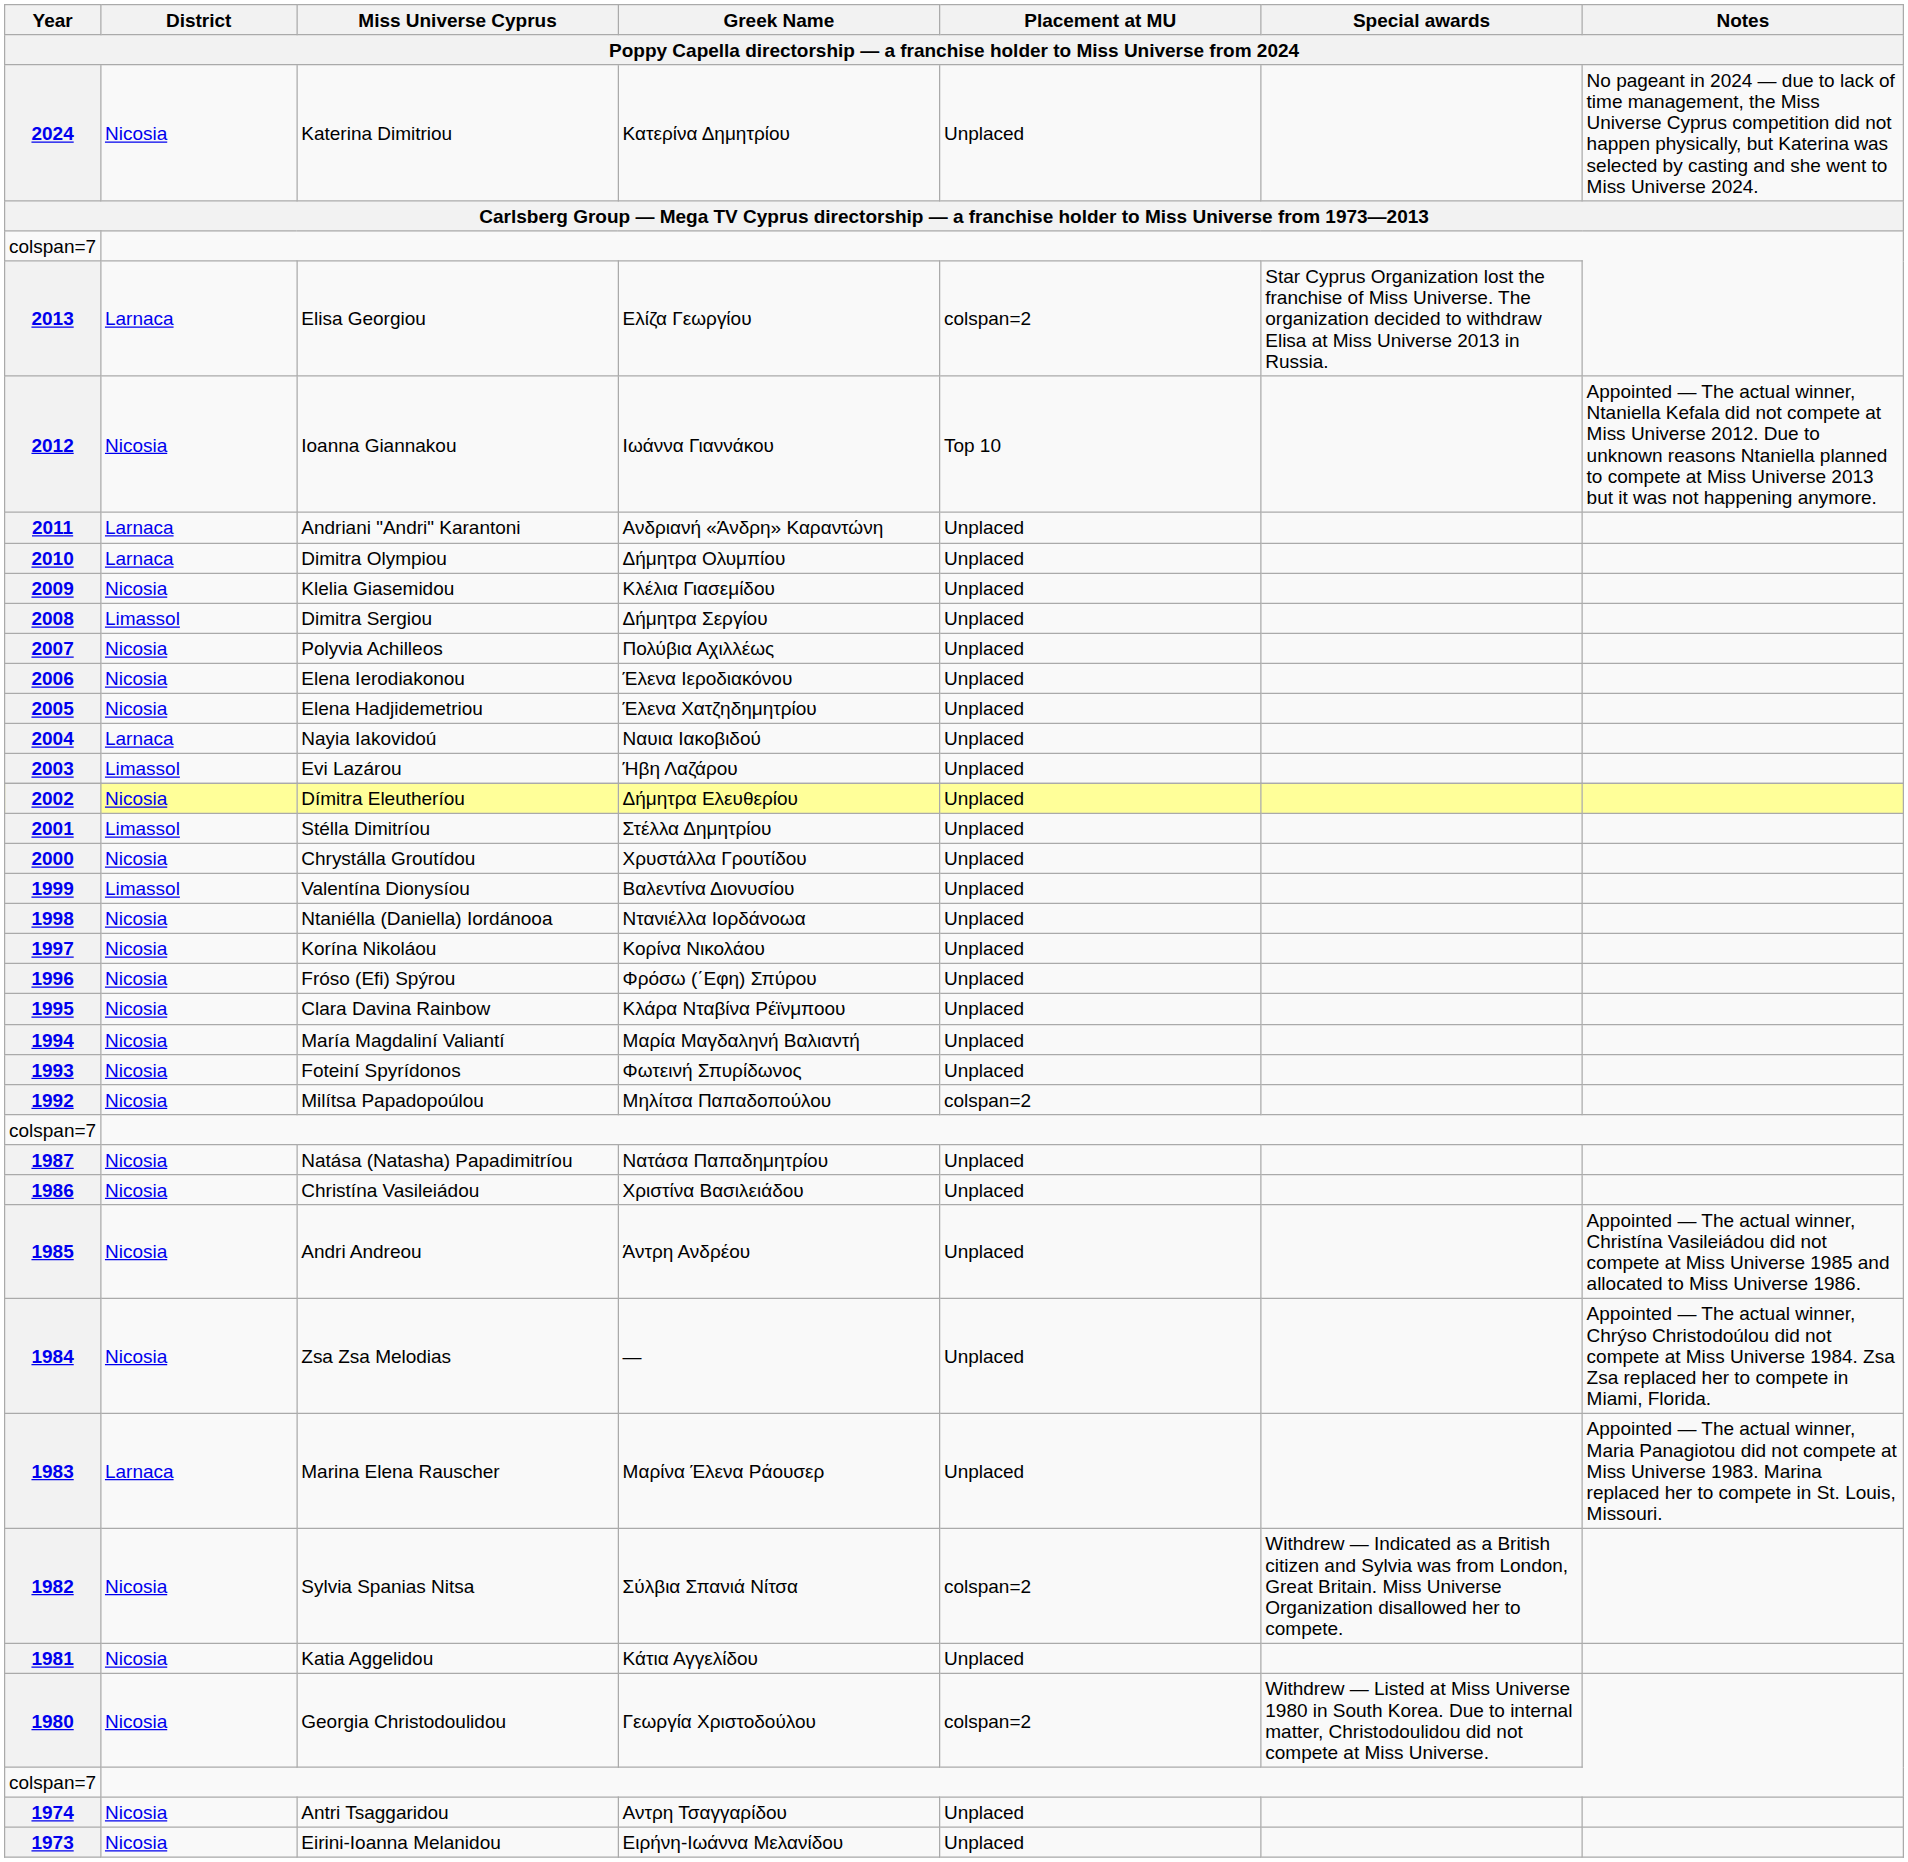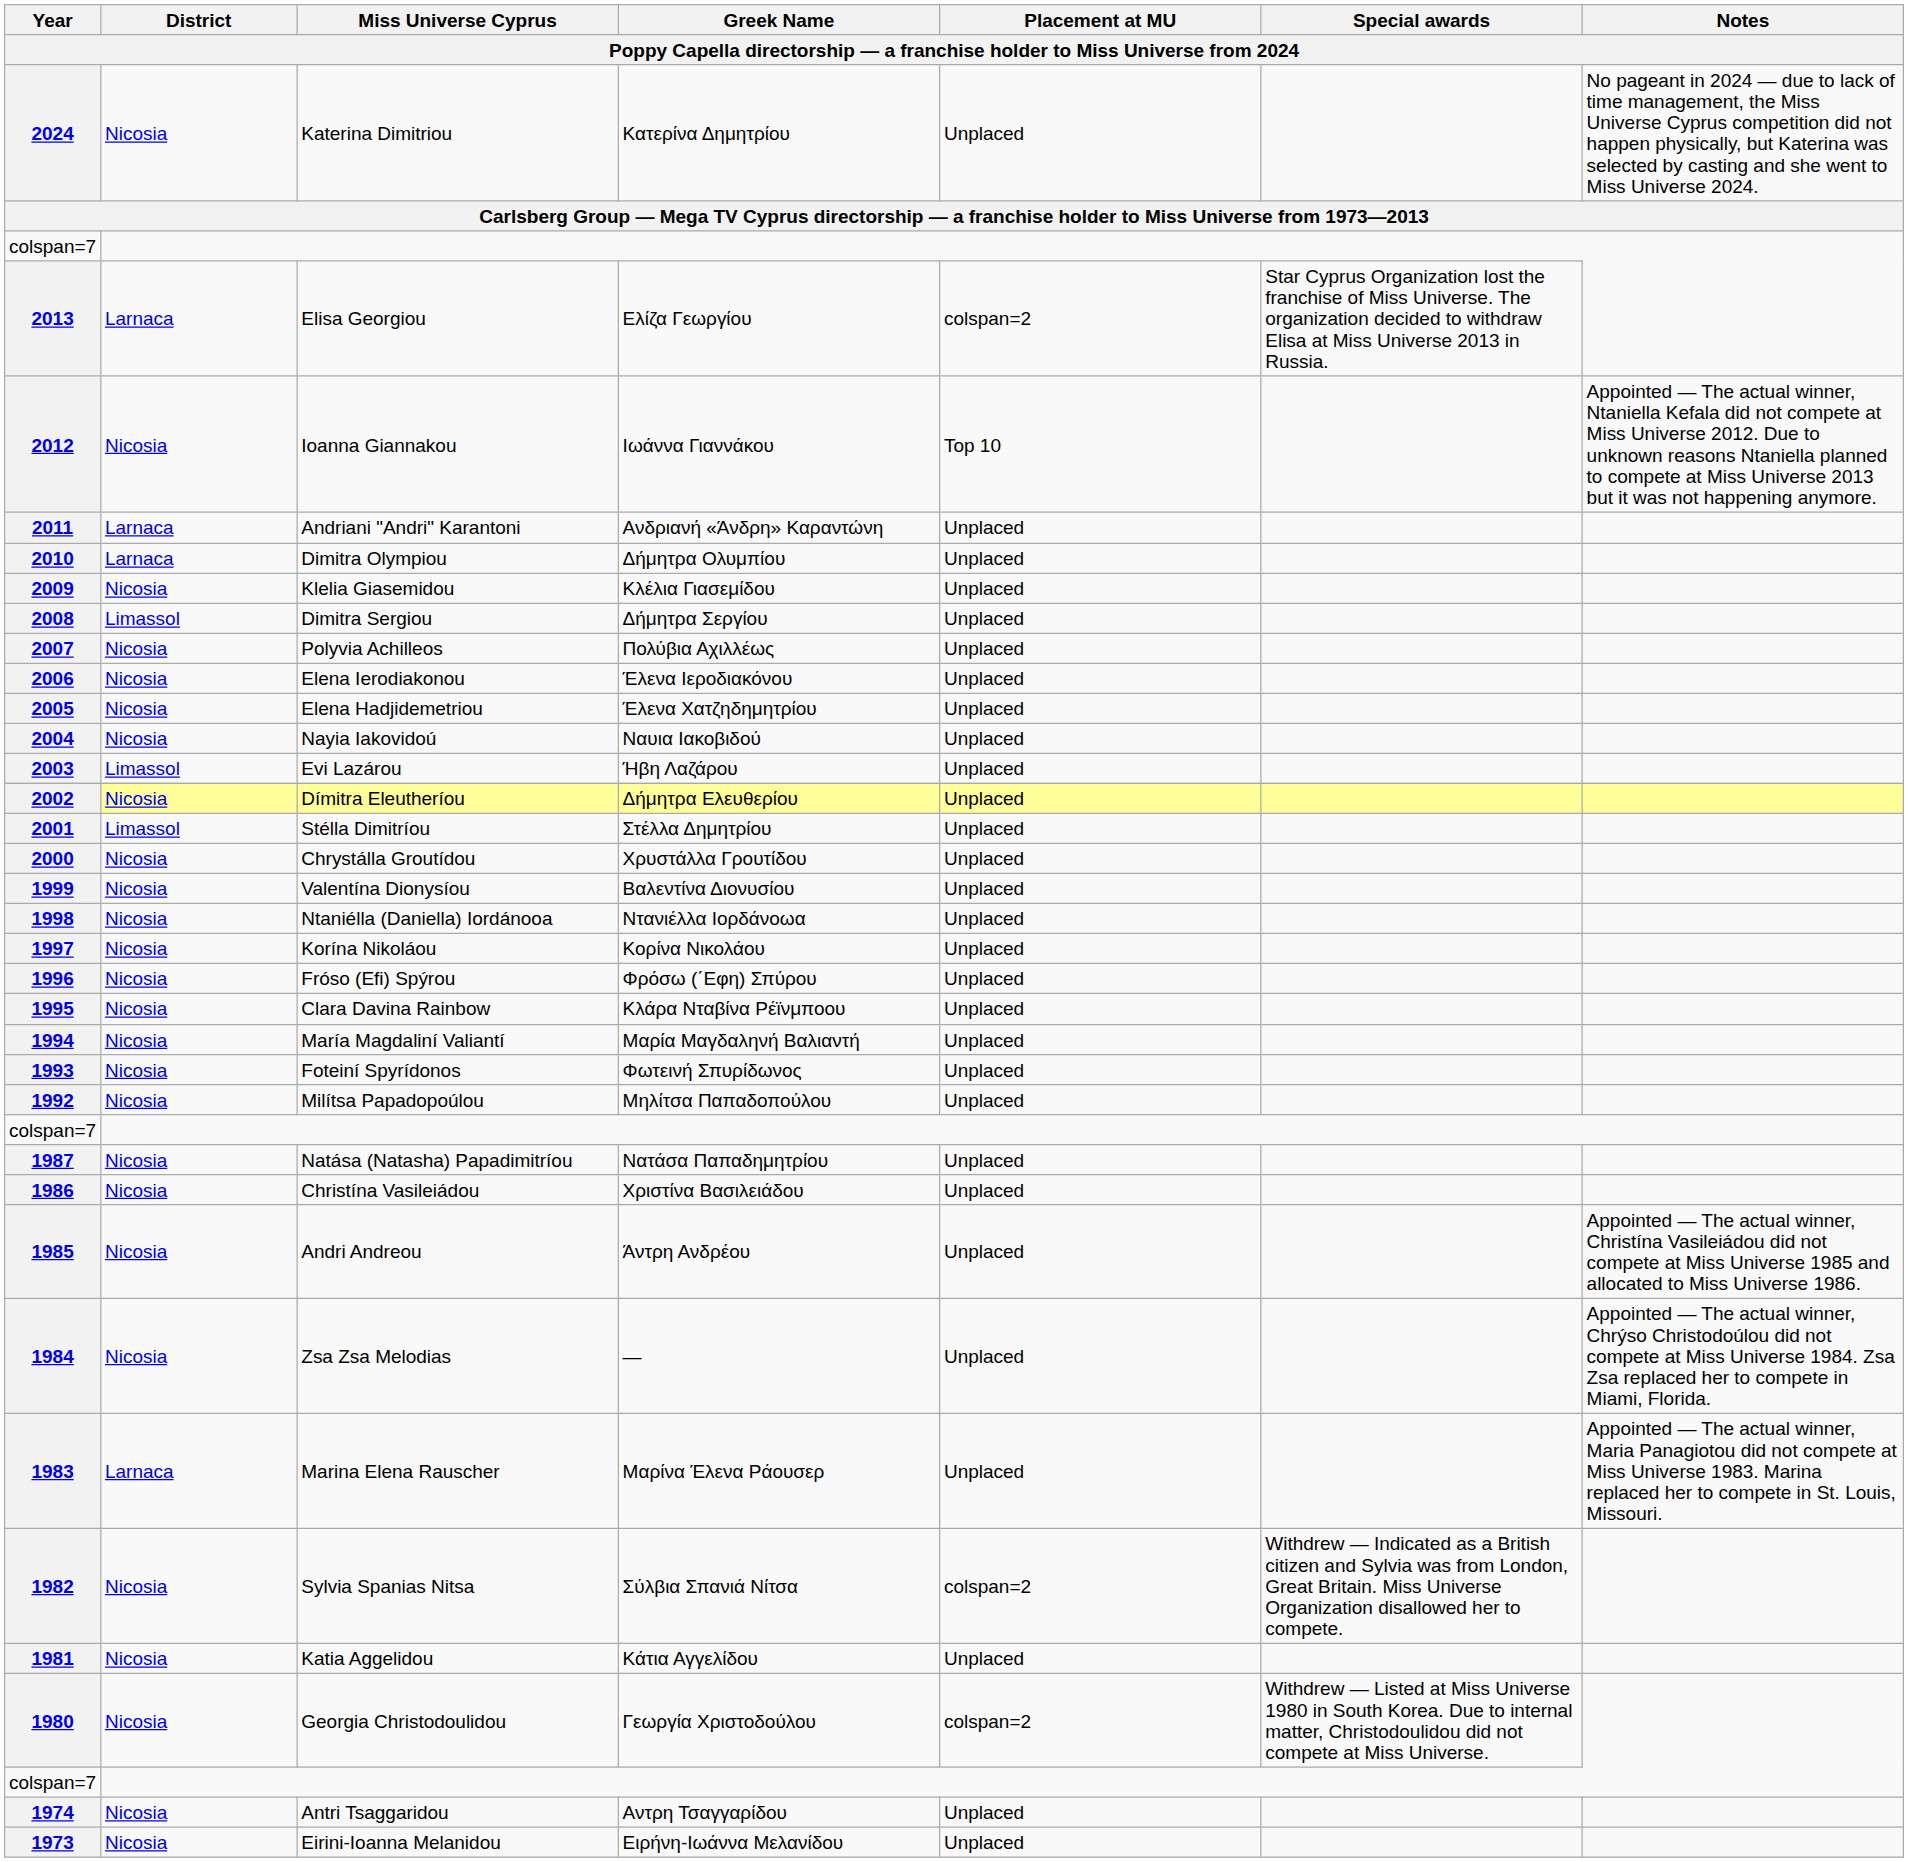(139, 738) Larnaca -> (136, 738) Nicosia
(142, 889) Limassol -> (136, 889) Nicosia
(987, 1099) colspan=2 -> (984, 1099) Unplaced
